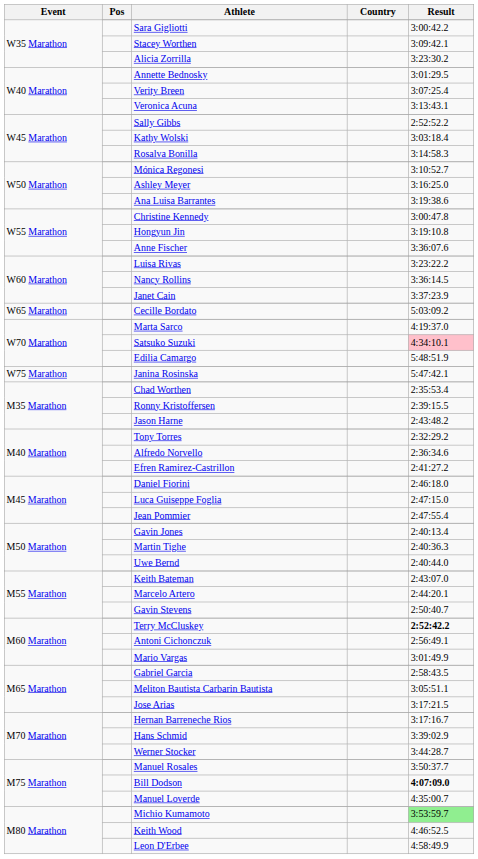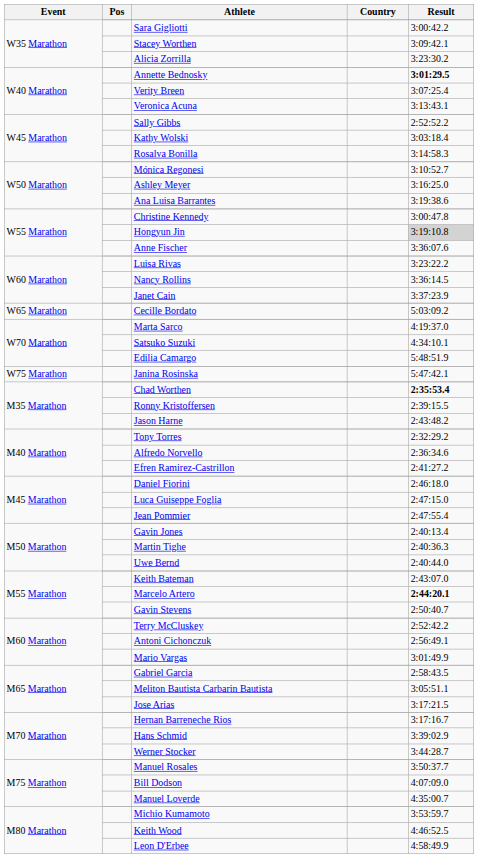(430, 75) normal -> (430, 75) bold
(430, 232) no background -> (430, 232) lightgrey background
(430, 342) pink background -> (430, 342) no background
(430, 389) normal -> (430, 389) bold
(430, 594) normal -> (430, 594) bold
(430, 625) bold -> (430, 625) normal
(430, 783) bold -> (430, 783) normal
(430, 814) lightgreen background -> (430, 814) no background
